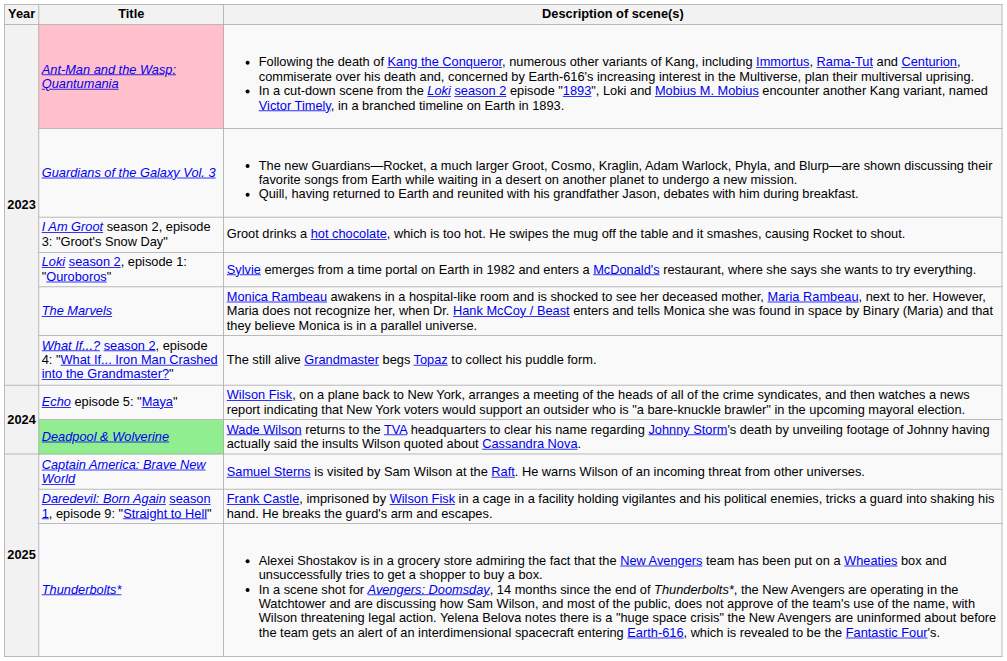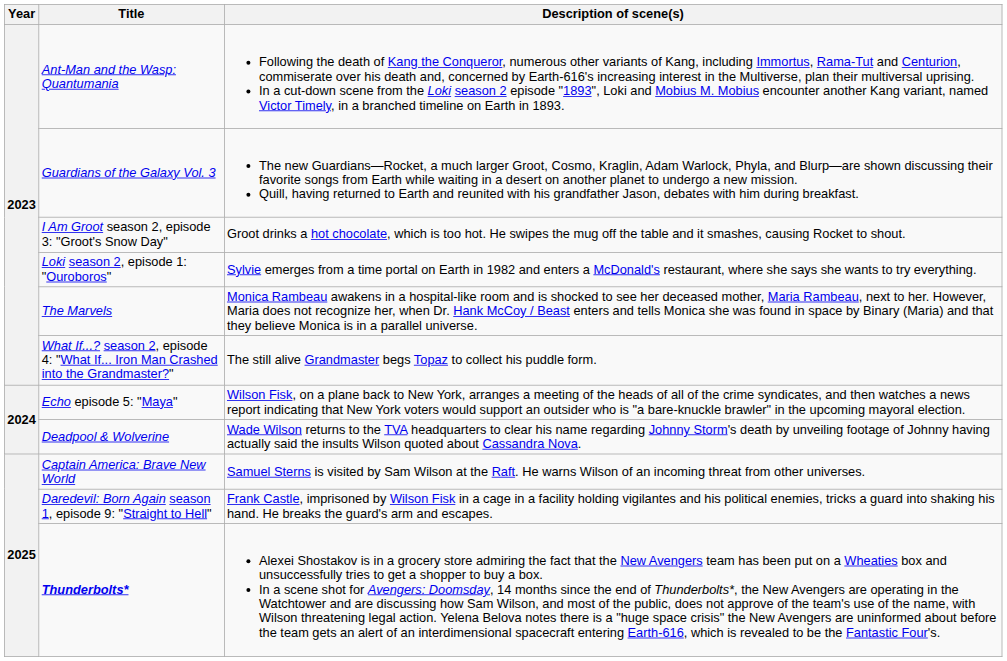(109, 76) pink background -> (109, 76) no background
(105, 437) lightgreen background -> (105, 437) no background
(82, 589) normal -> (85, 589) bold
